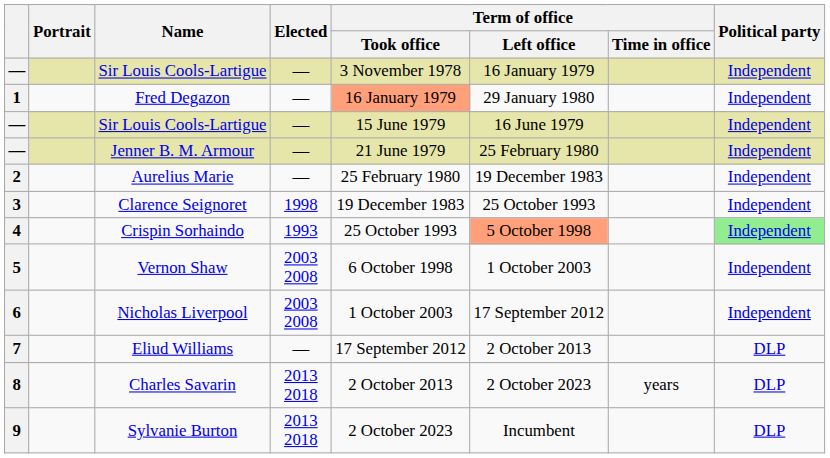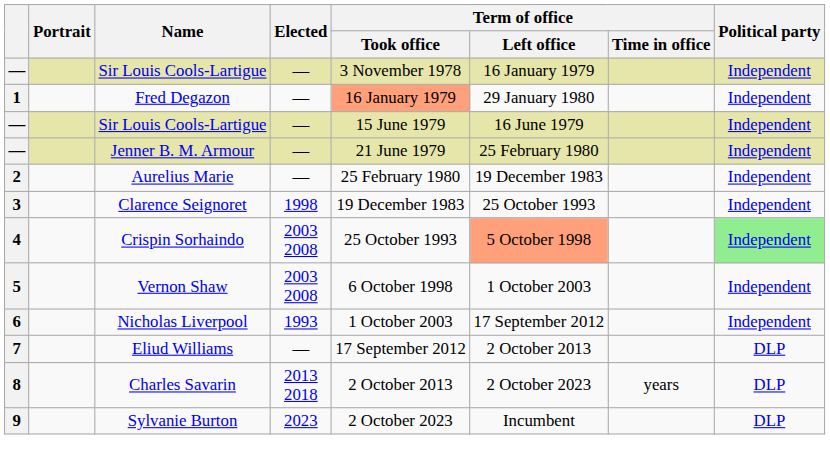(301, 230) 1993 -> (301, 240) 2003 2008
(301, 312) 2003 2008 -> (301, 322) 1993
(301, 430) 2013 2018 -> (301, 420) 2023
